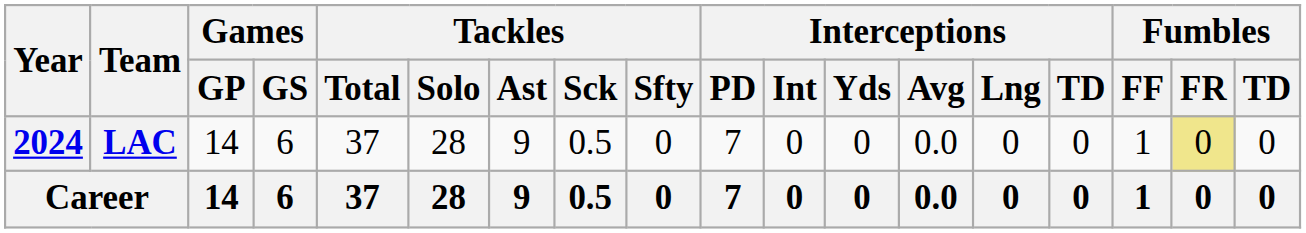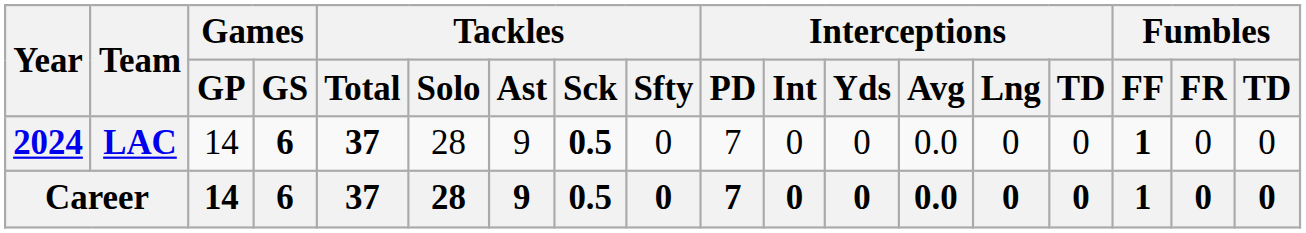(285, 142) normal -> (285, 142) bold
(362, 142) normal -> (362, 142) bold
(590, 142) normal -> (590, 142) bold
(1143, 142) normal -> (1143, 142) bold
(1203, 142) khaki background -> (1203, 142) no background
